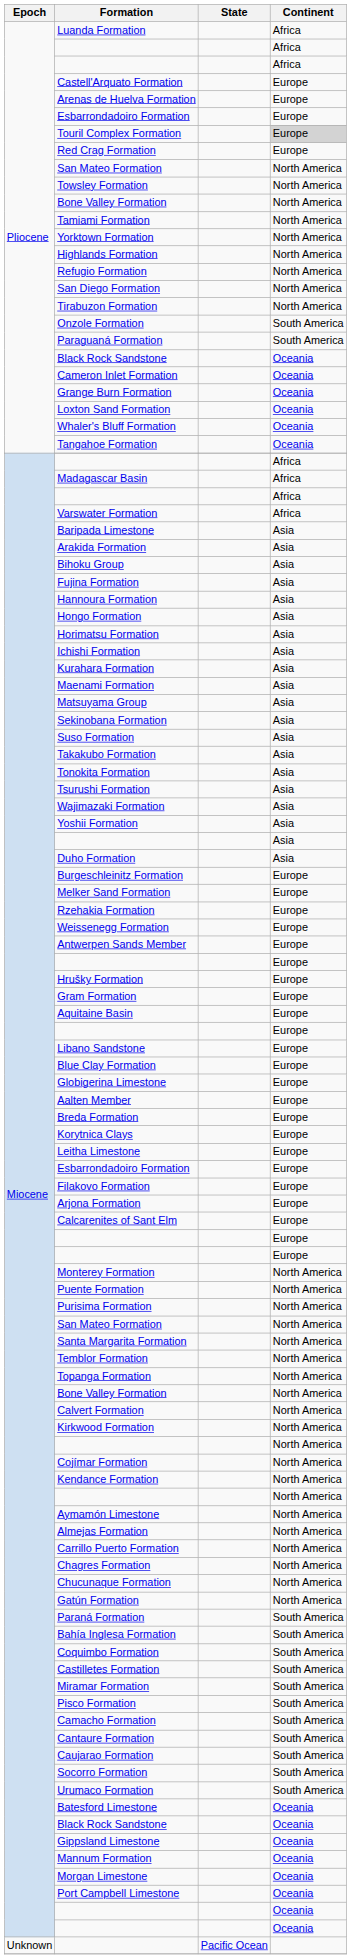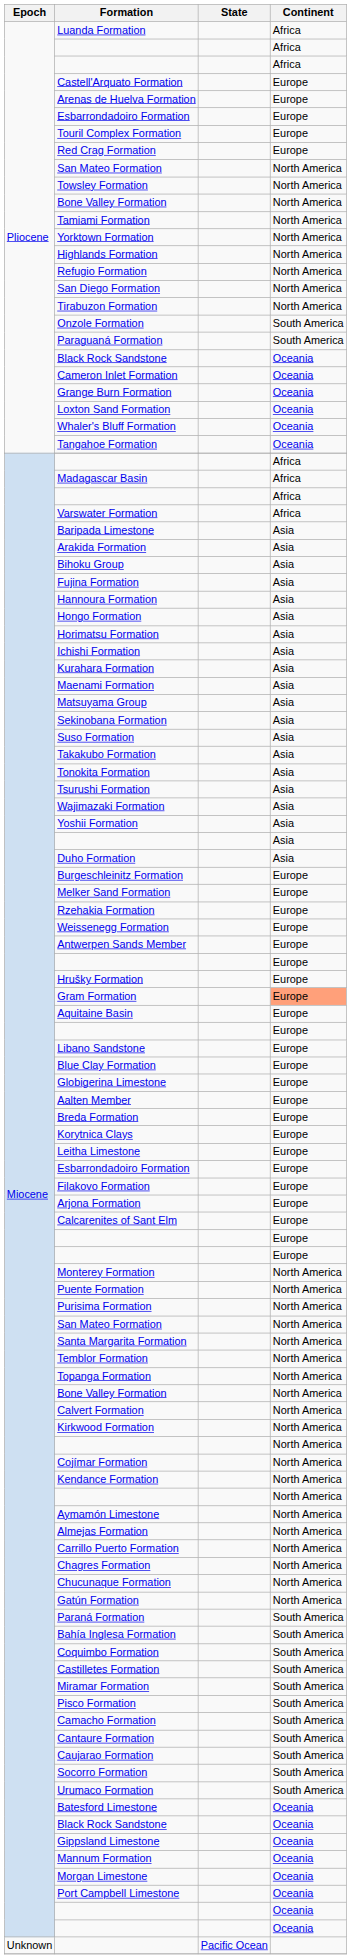(290, 133) lightgrey background -> (290, 133) no background
(290, 996) no background -> (290, 996) lightsalmon background
